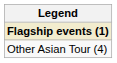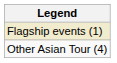(58, 31) bold -> (55, 31) normal
